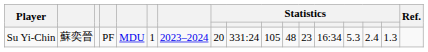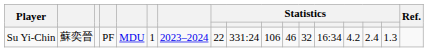(219, 37) 20 -> (219, 37) 22
(272, 37) 105 -> (272, 37) 106
(291, 37) 48 -> (291, 37) 46
(307, 37) 23 -> (307, 37) 32
(353, 37) 5.3 -> (353, 37) 4.2
